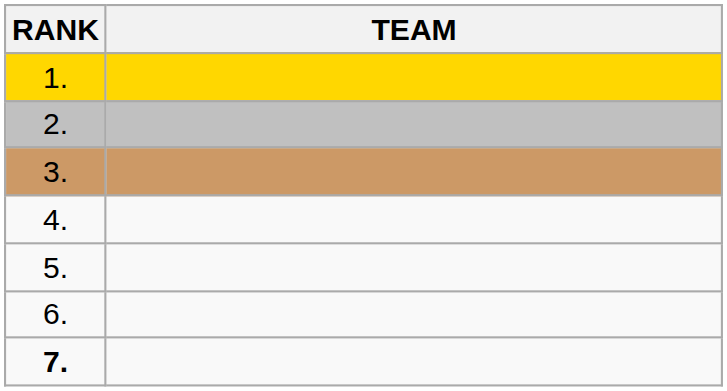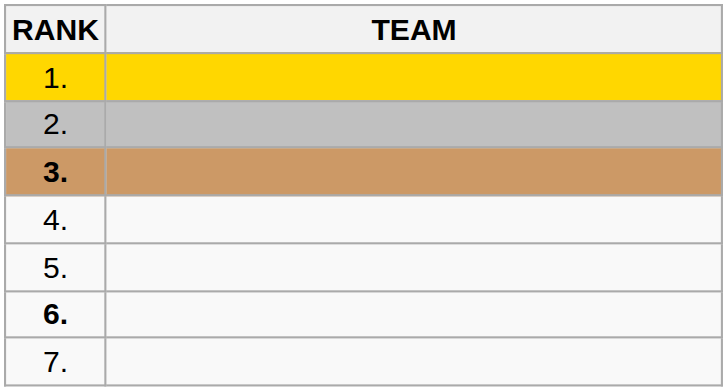(56, 172) normal -> (56, 172) bold
(56, 314) normal -> (56, 314) bold
(56, 362) bold -> (56, 362) normal
